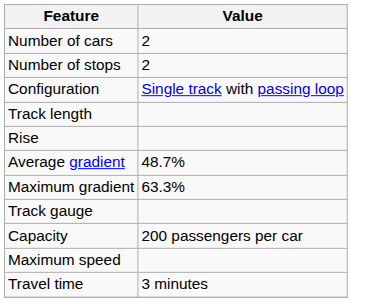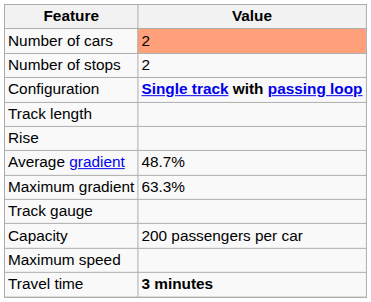(146, 41) no background -> (146, 41) lightsalmon background
(243, 89) normal -> (252, 89) bold
(175, 284) normal -> (177, 284) bold
